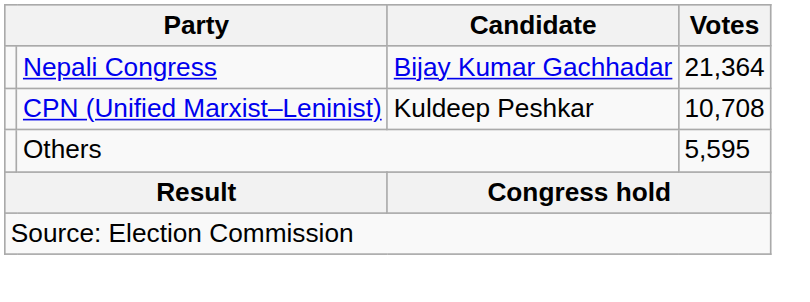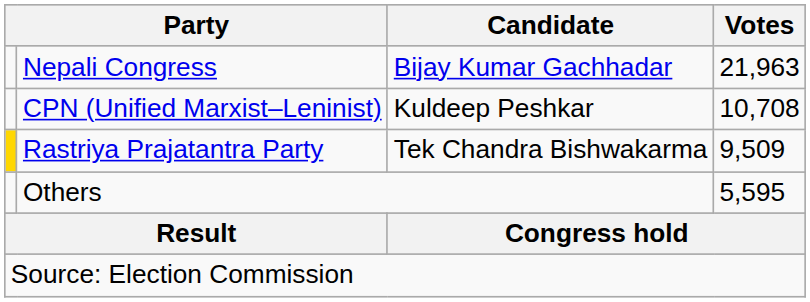(725, 66) 21,364 -> (760, 66) 21,963
+ row: (173, 150)
